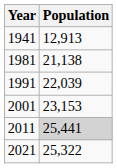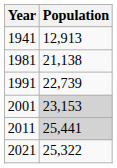(62, 83) 22,039 -> (62, 83) 22,739
(62, 106) no background -> (62, 106) lightgrey background
